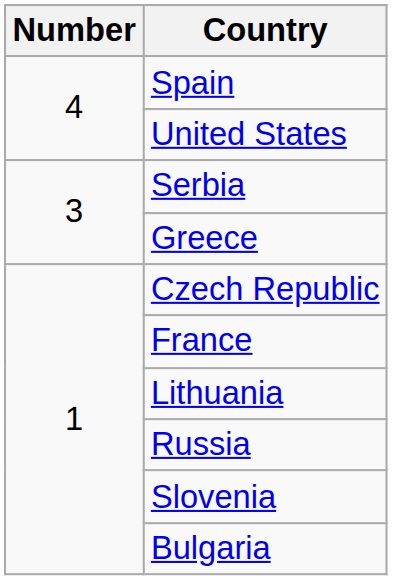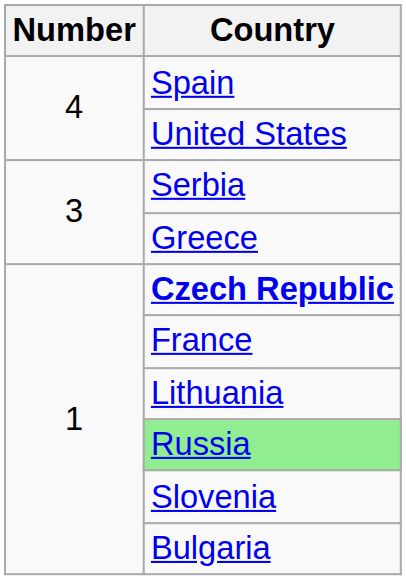(265, 289) normal -> (272, 289) bold
(201, 444) no background -> (201, 444) lightgreen background
